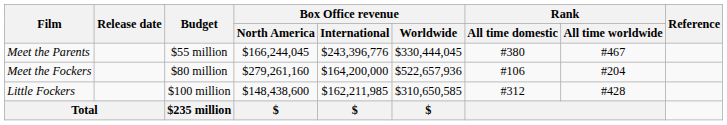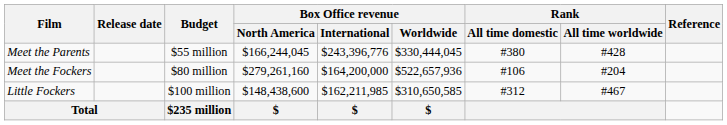(613, 52) #467 -> (613, 52) #428
(613, 91) #428 -> (613, 91) #467
